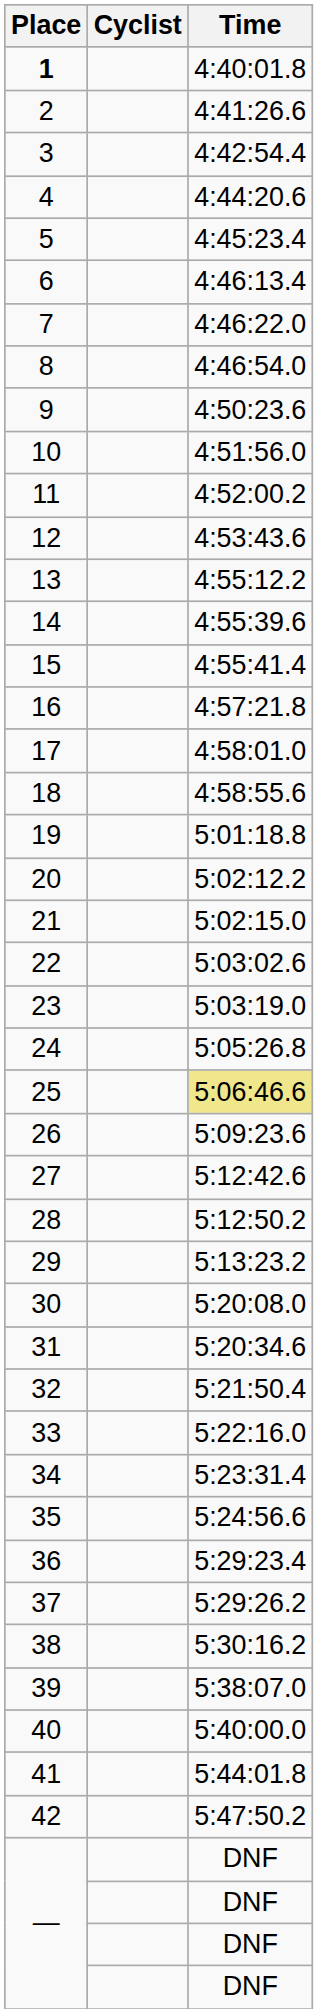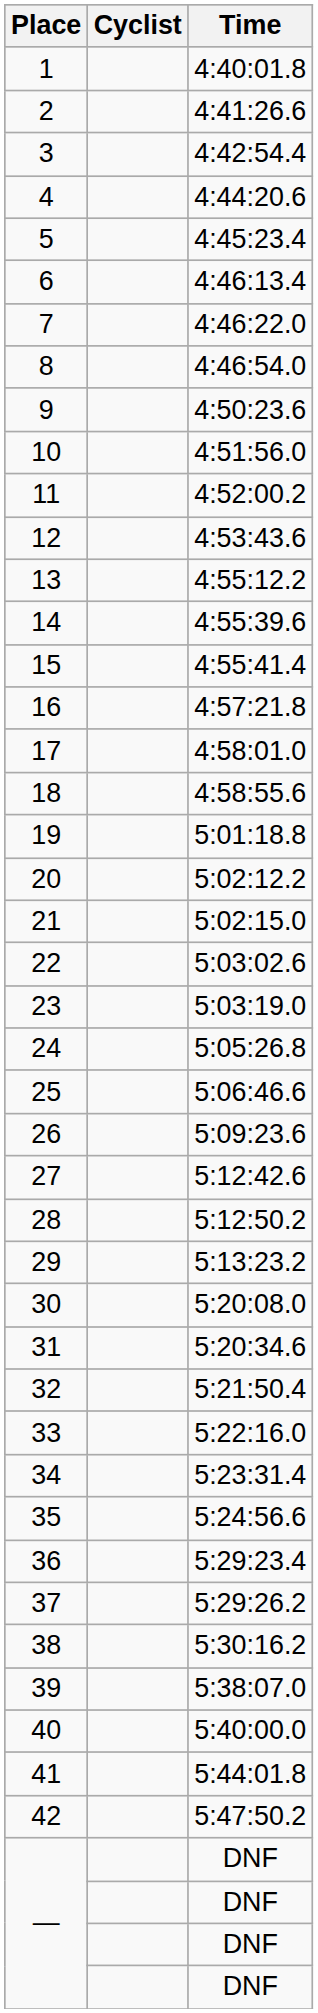(46, 68) bold -> (46, 68) normal
(250, 1091) khaki background -> (250, 1091) no background
